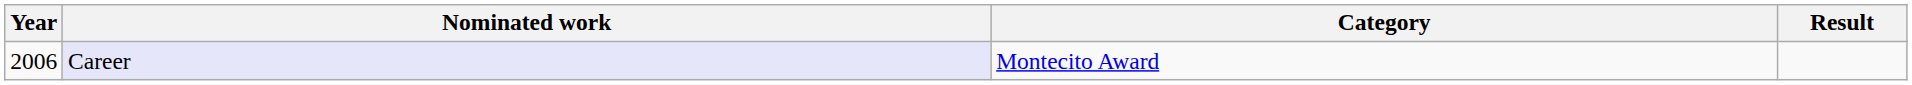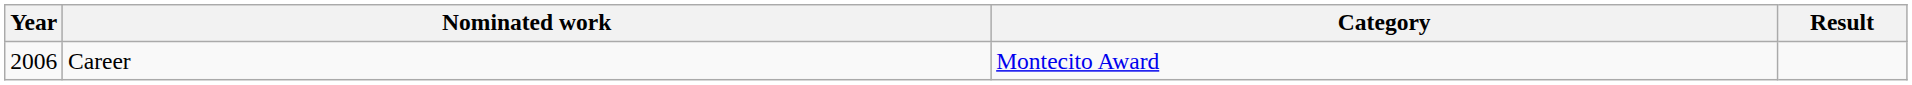(99, 60) lavender background -> (99, 60) no background
